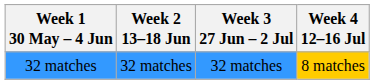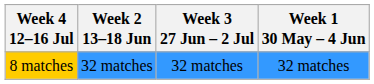columns swapped: (61, 28) <-> (333, 28)
